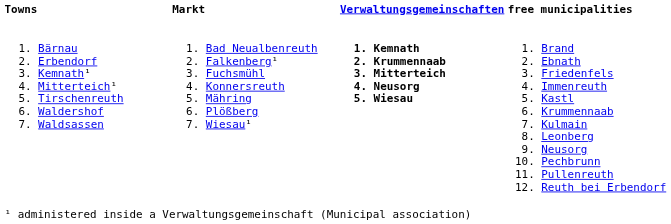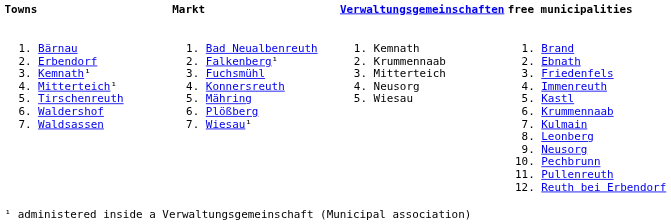(422, 74) bold -> (422, 74) normal
